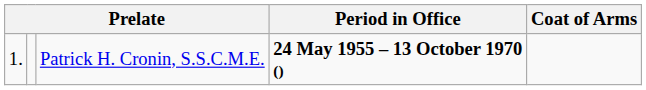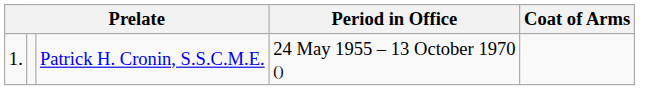(398, 59) bold -> (394, 59) normal
